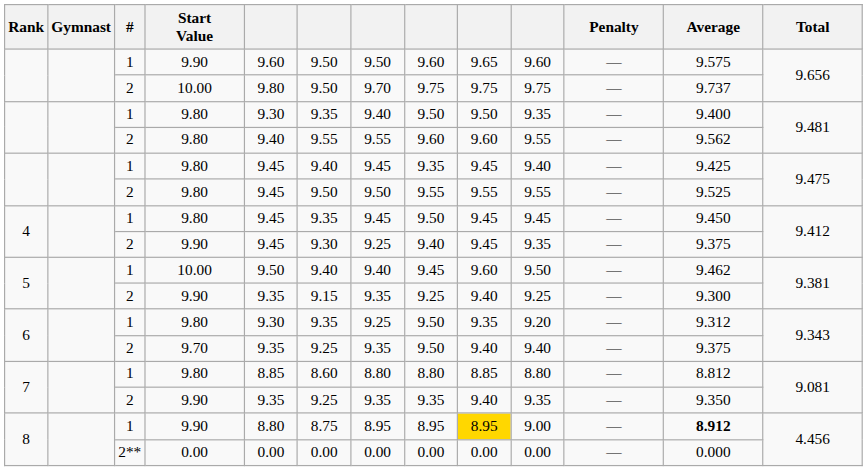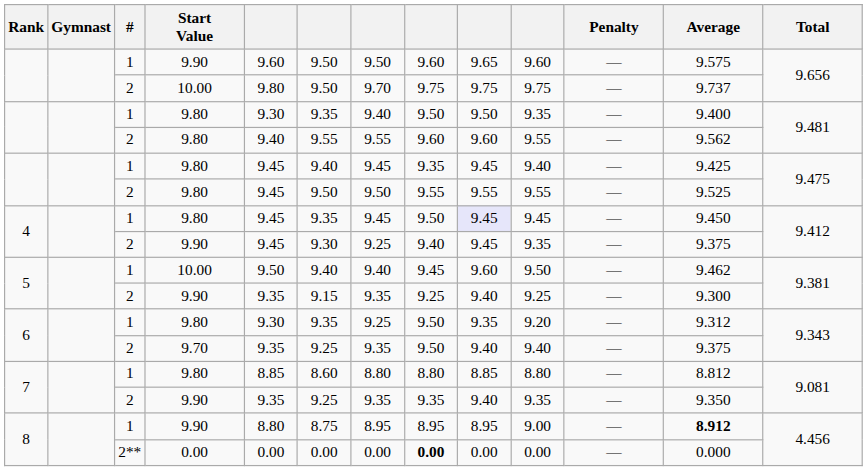(484, 218) no background -> (484, 218) lavender background
(484, 426) gold background -> (484, 426) no background
(431, 452) normal -> (431, 452) bold
